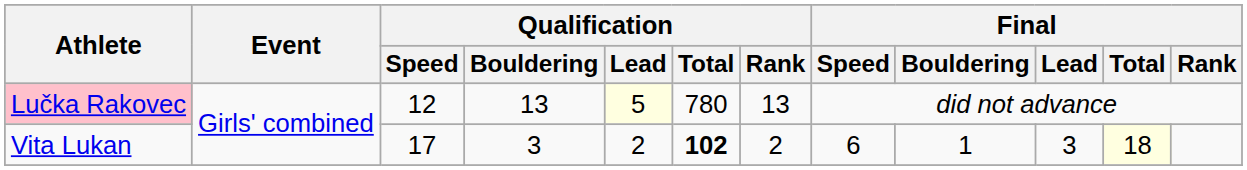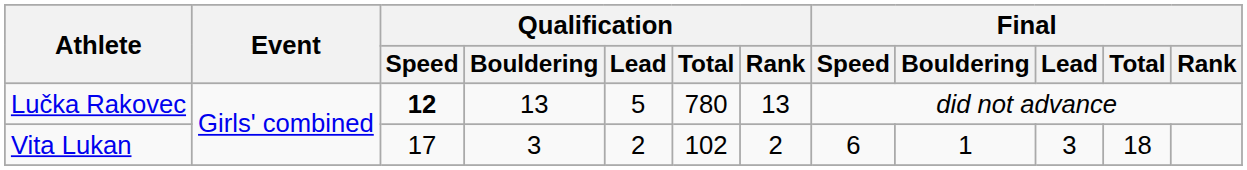(98, 104) pink background -> (98, 104) no background
(422, 104) normal -> (422, 104) bold
(638, 104) lightyellow background -> (638, 104) no background
(706, 145) bold -> (706, 145) normal
(1137, 145) lightyellow background -> (1137, 145) no background
